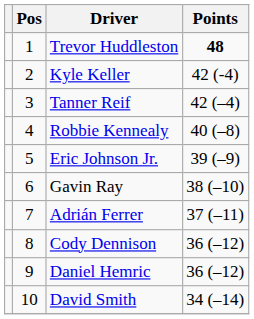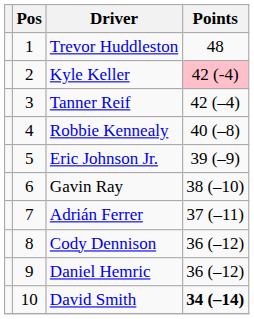(215, 46) bold -> (215, 46) normal
(215, 74) no background -> (215, 74) pink background
(215, 299) normal -> (215, 299) bold
